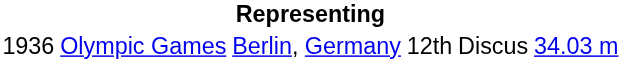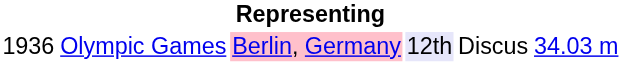(317, 46) no background -> (317, 46) pink background
(430, 46) no background -> (430, 46) lavender background
